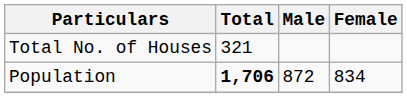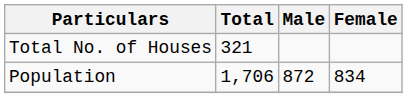(247, 77) bold -> (247, 77) normal
